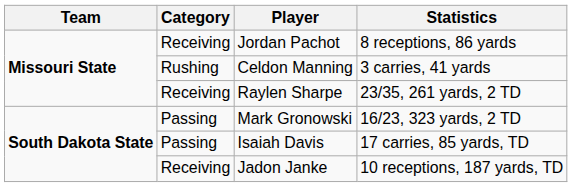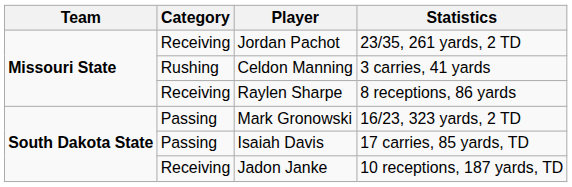(438, 43) 8 receptions, 86 yards -> (441, 43) 23/35, 261 yards, 2 TD
(441, 93) 23/35, 261 yards, 2 TD -> (438, 93) 8 receptions, 86 yards
